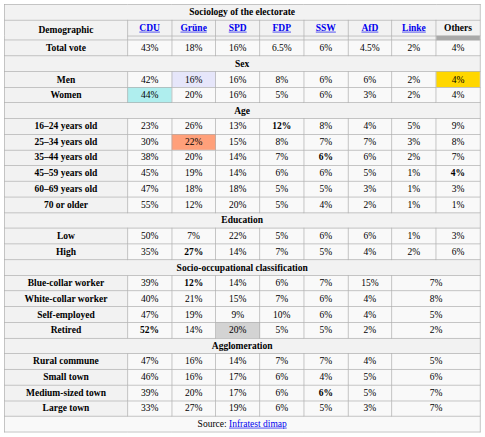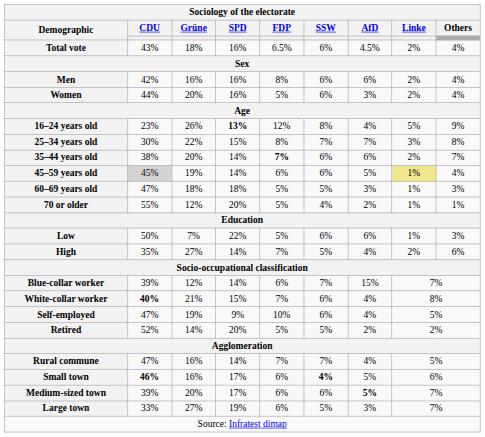(194, 79) lavender background -> (194, 79) no background
(458, 79) gold background -> (458, 79) no background
(150, 95) paleturquoise background -> (150, 95) no background
(238, 126) normal -> (238, 126) bold
(282, 126) bold -> (282, 126) normal
(194, 142) lightsalmon background -> (194, 142) no background
(282, 158) normal -> (282, 158) bold
(326, 158) bold -> (326, 158) normal
(150, 173) no background -> (150, 173) lightgrey background
(414, 173) no background -> (414, 173) khaki background
(458, 173) bold -> (458, 173) normal
(194, 252) bold -> (194, 252) normal
(194, 283) bold -> (194, 283) normal
(150, 299) normal -> (150, 299) bold
(150, 330) bold -> (150, 330) normal
(238, 330) lightgrey background -> (238, 330) no background
(150, 377) normal -> (150, 377) bold
(326, 377) normal -> (326, 377) bold
(326, 393) bold -> (326, 393) normal
(370, 393) normal -> (370, 393) bold
